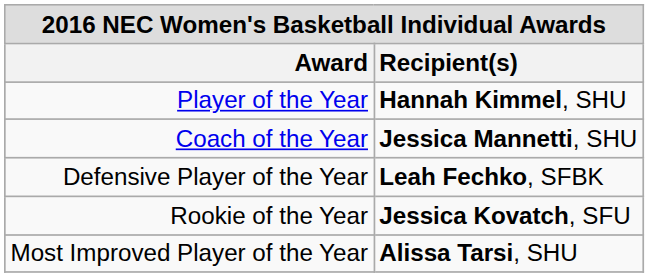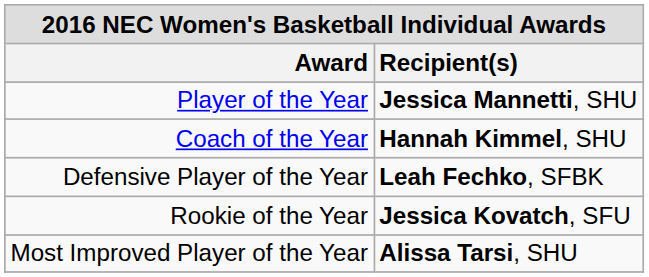(503, 101) Hannah Kimmel, SHU -> (508, 101) Jessica Mannetti, SHU
(508, 139) Jessica Mannetti, SHU -> (503, 139) Hannah Kimmel, SHU
